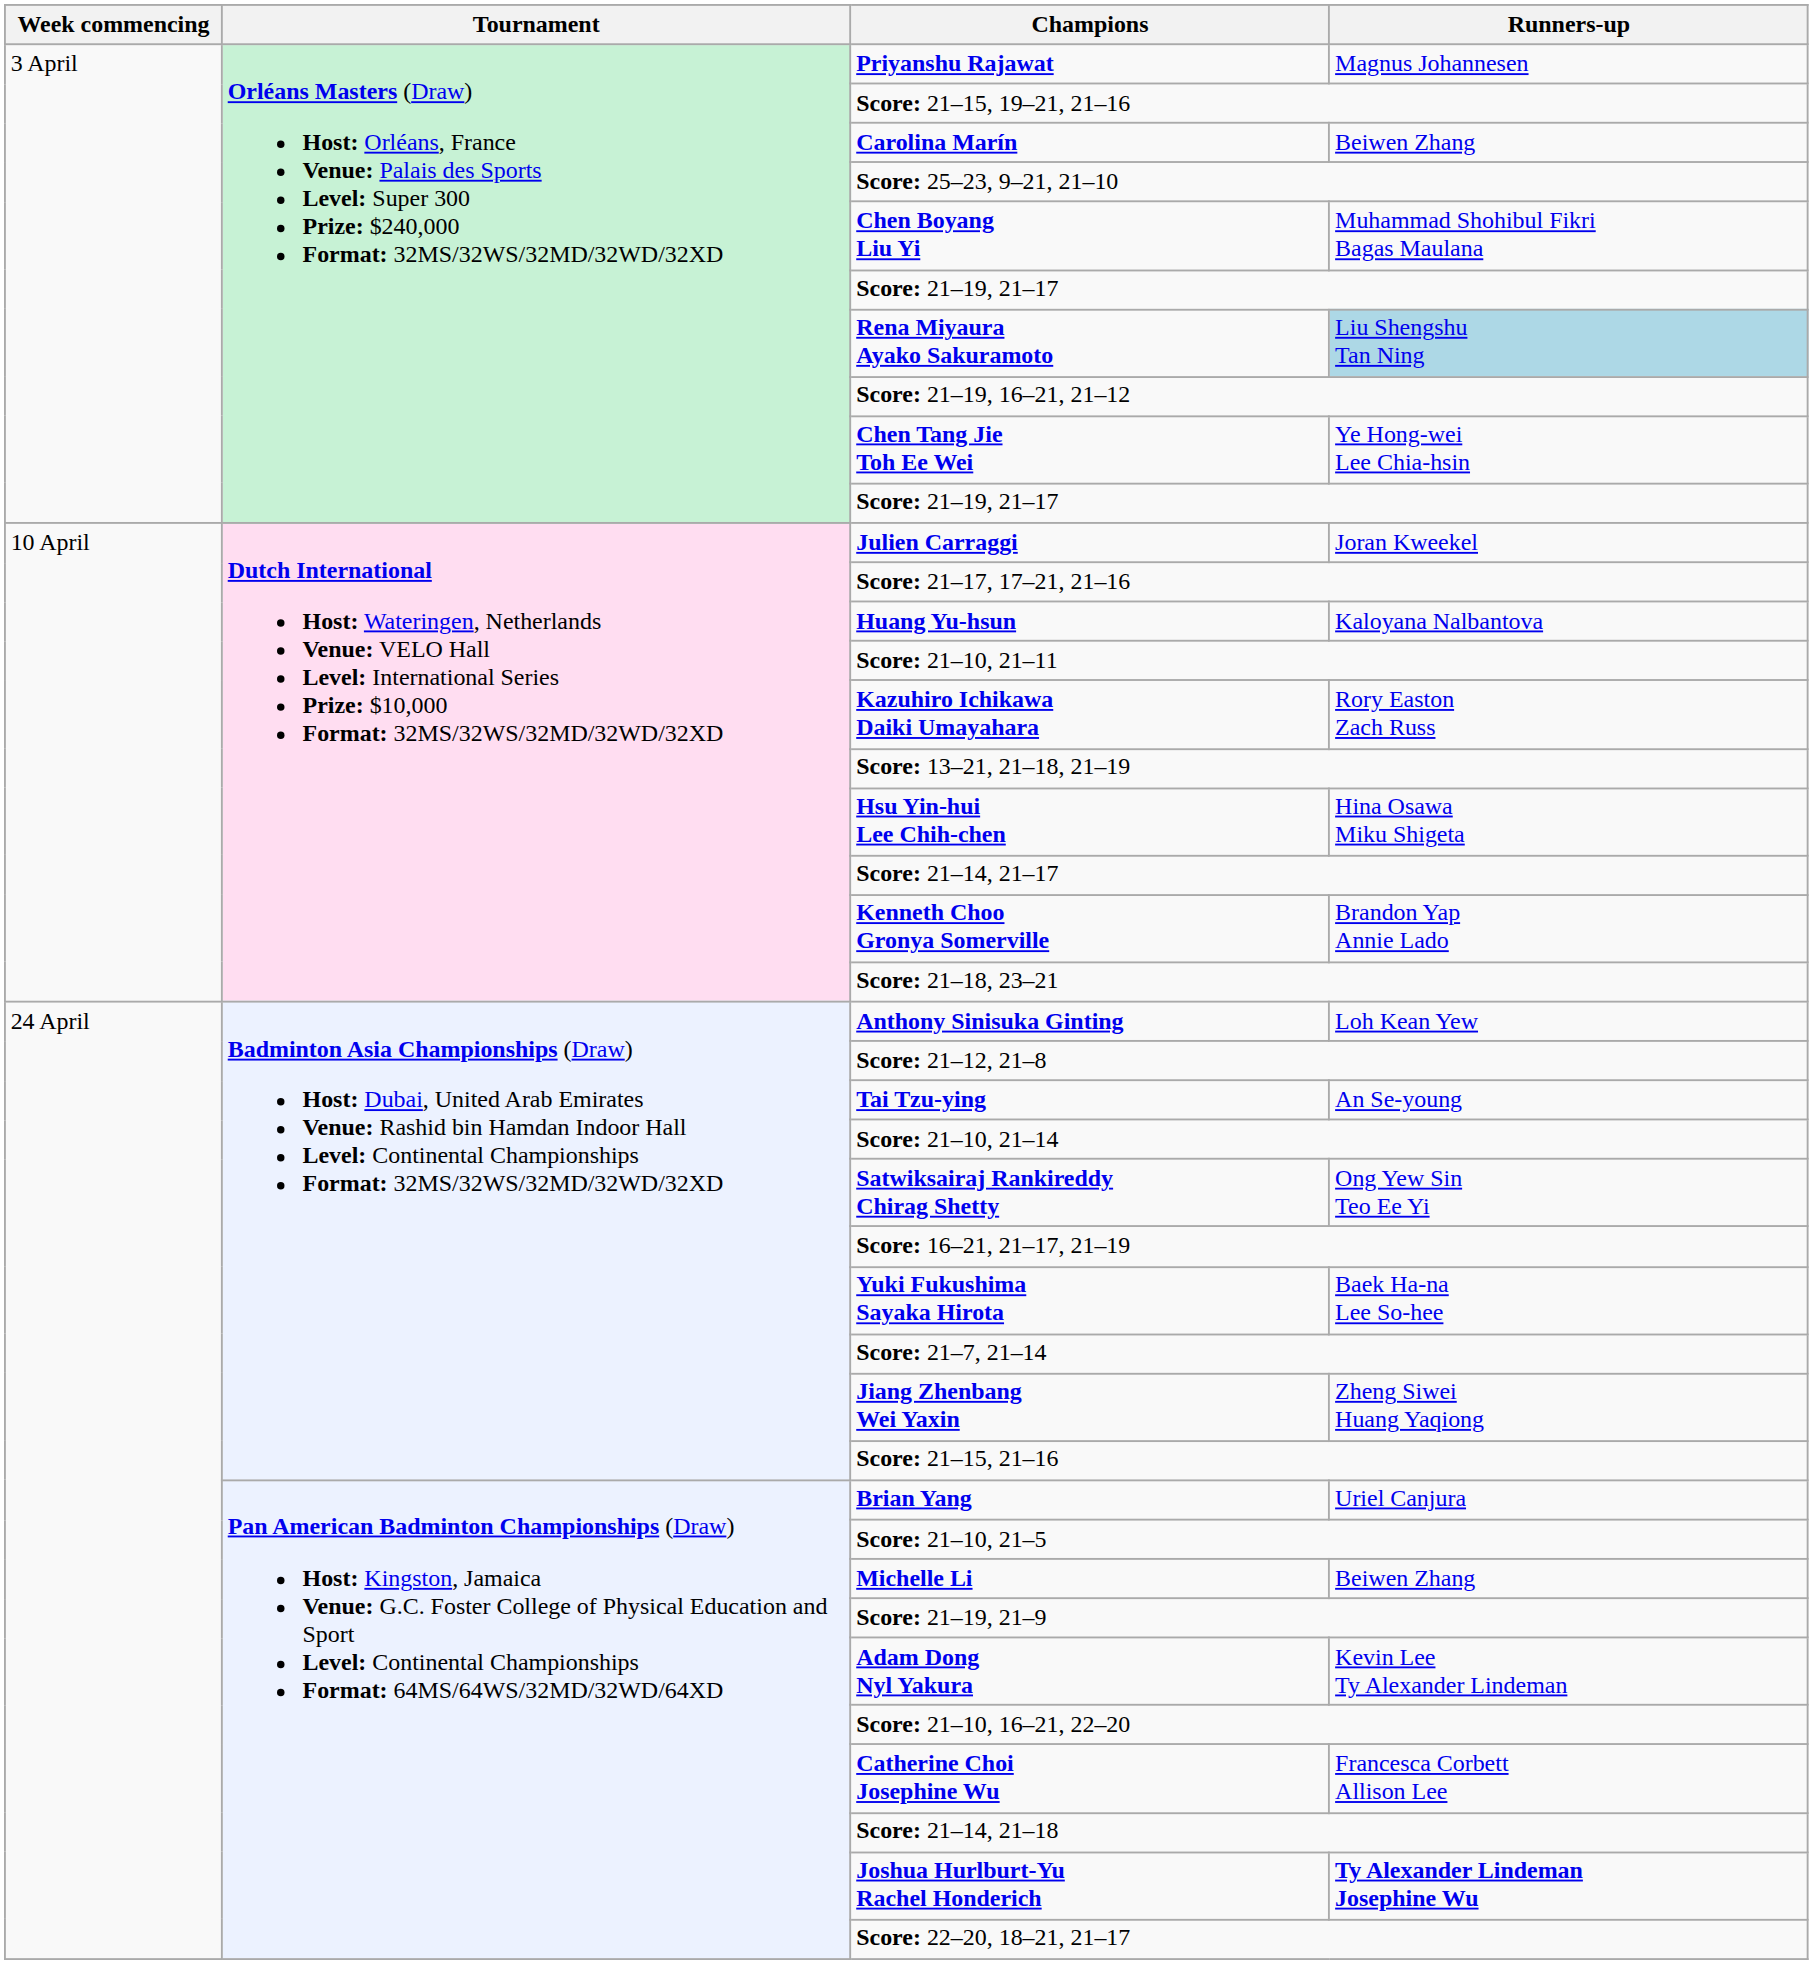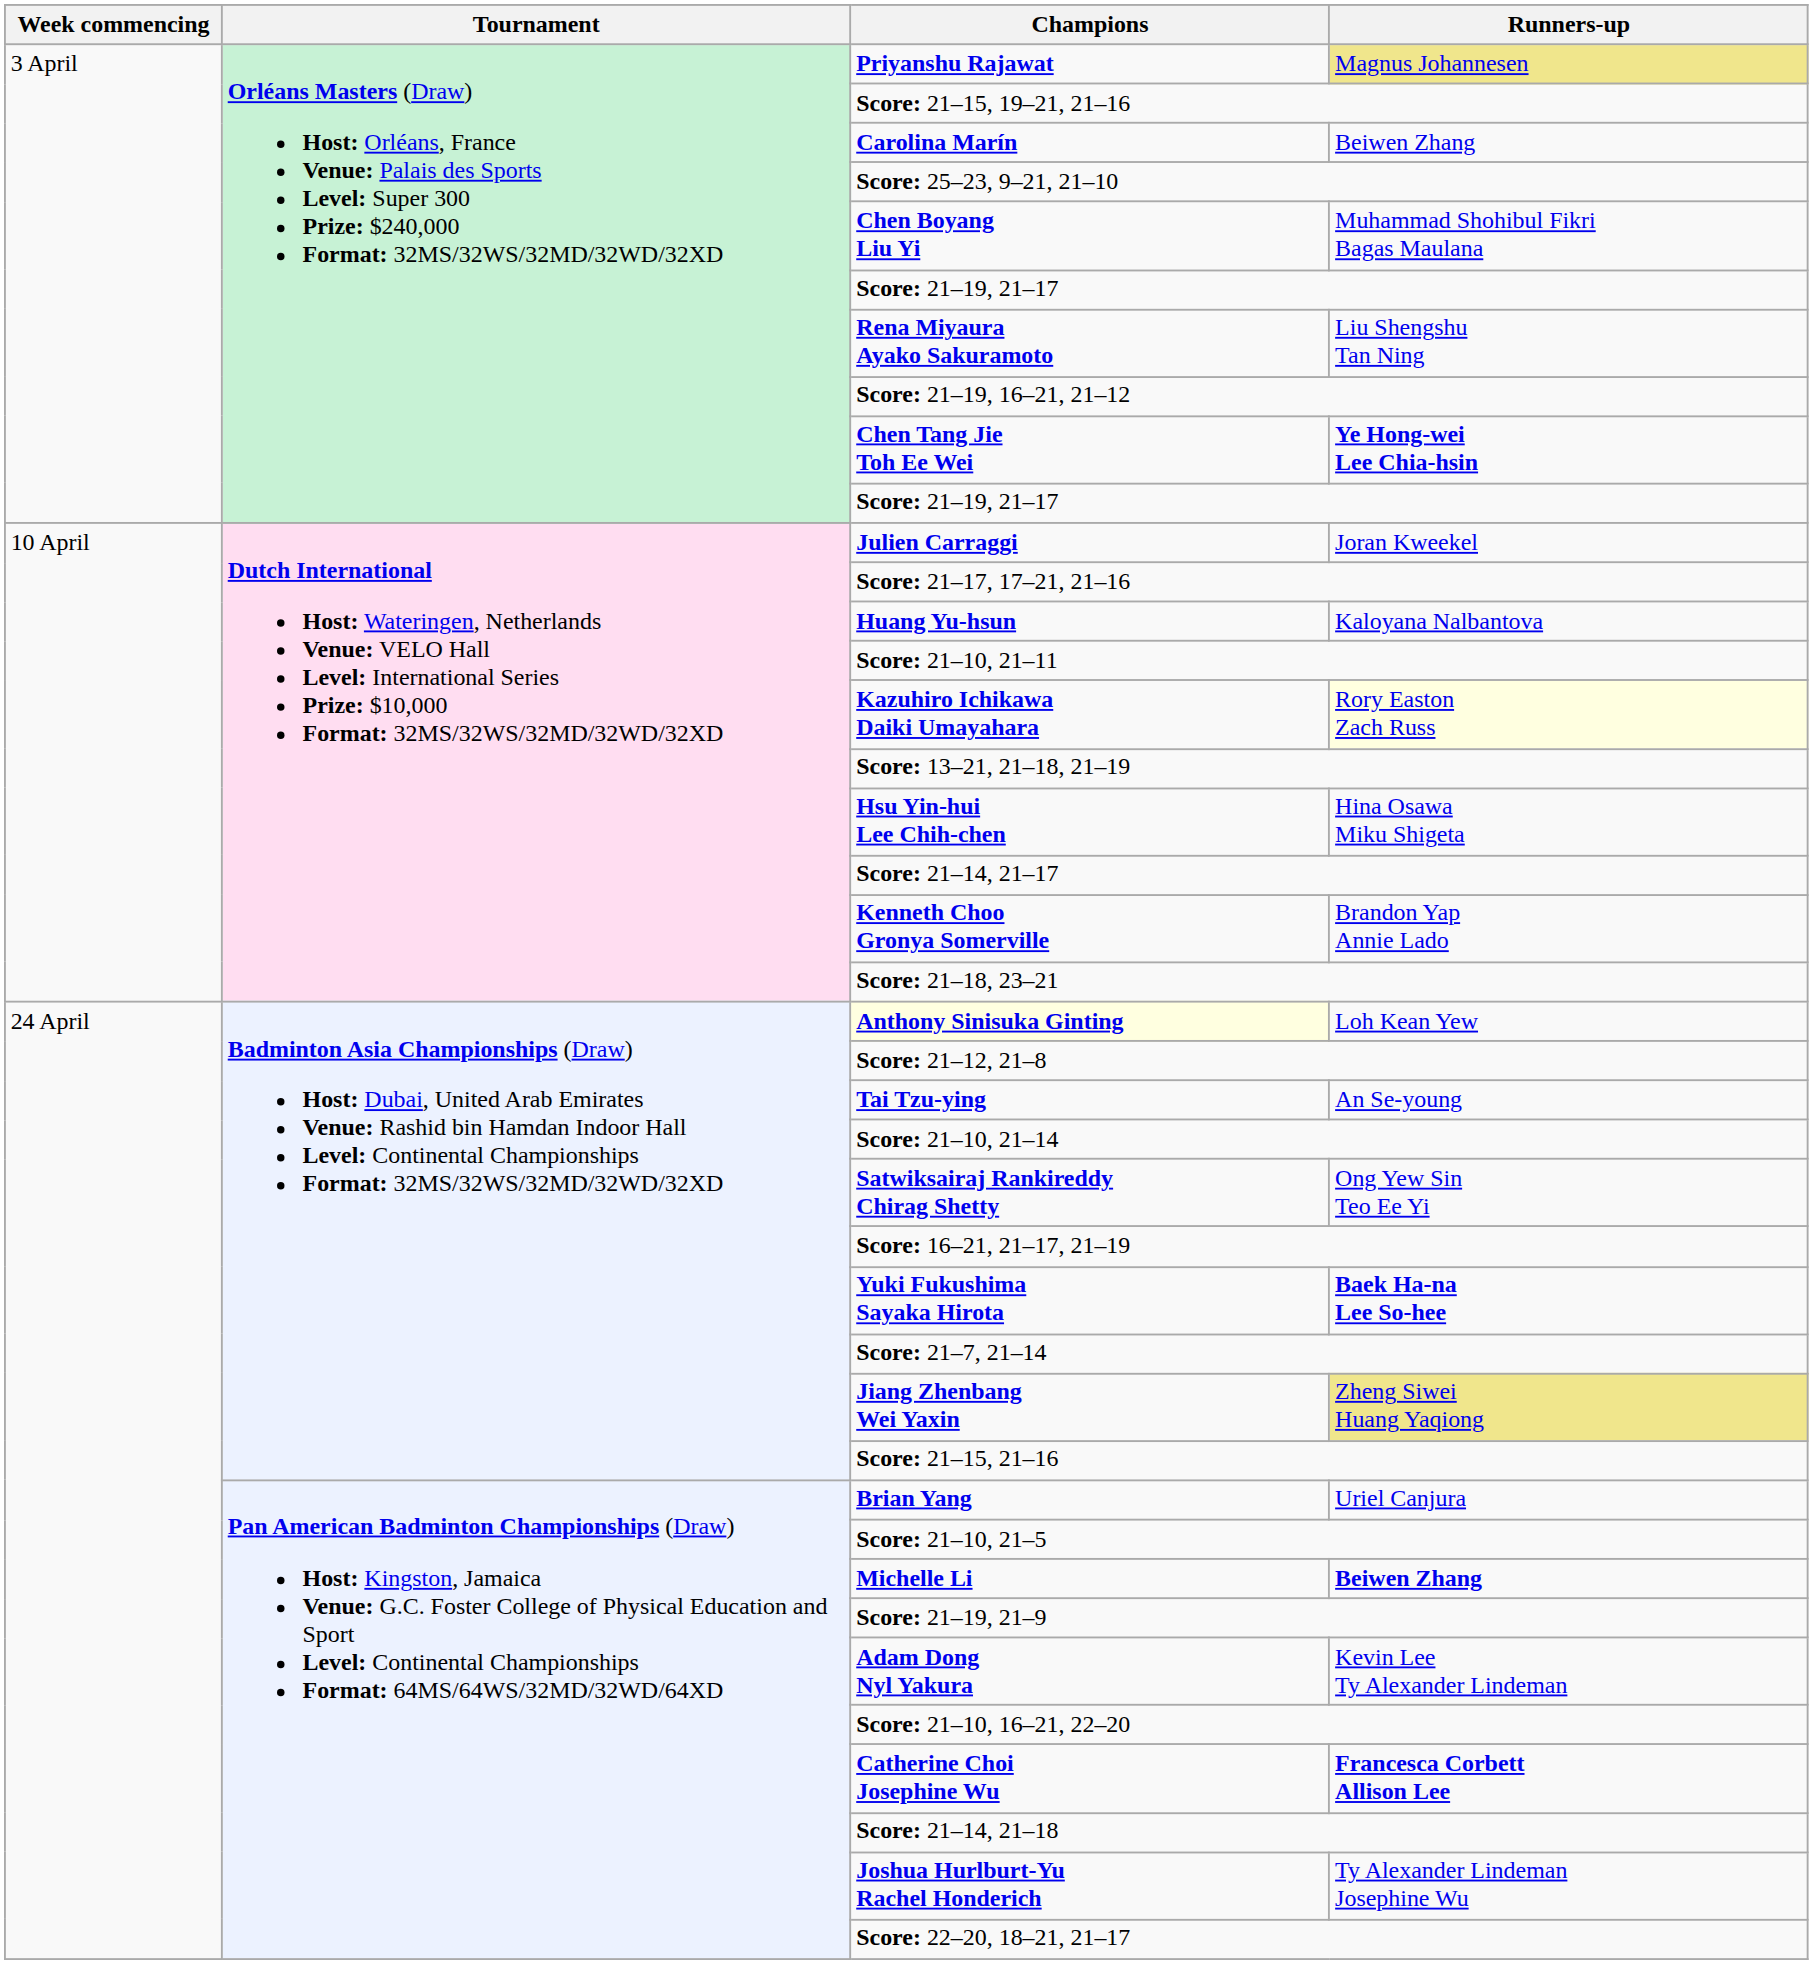(1432, 63) no background -> (1432, 63) khaki background
(1401, 342) lightblue background -> (1401, 342) no background
(1403, 449) normal -> (1407, 449) bold
(1395, 713) no background -> (1395, 713) lightyellow background
(990, 1020) no background -> (990, 1020) lightyellow background
(1392, 1299) normal -> (1396, 1299) bold
(1410, 1406) no background -> (1410, 1406) khaki background
(1405, 1578) normal -> (1409, 1578) bold
(1422, 1778) normal -> (1430, 1778) bold
(1459, 1884) bold -> (1451, 1884) normal
